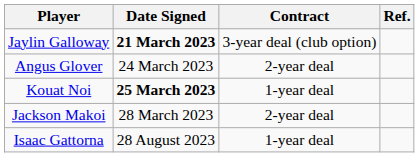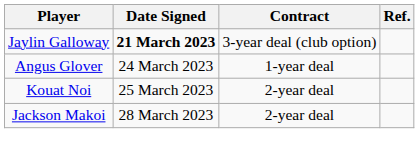(299, 66) 2-year deal -> (299, 66) 1-year deal
(166, 90) bold -> (166, 90) normal
(299, 90) 1-year deal -> (299, 90) 2-year deal
- row: (59, 139)
